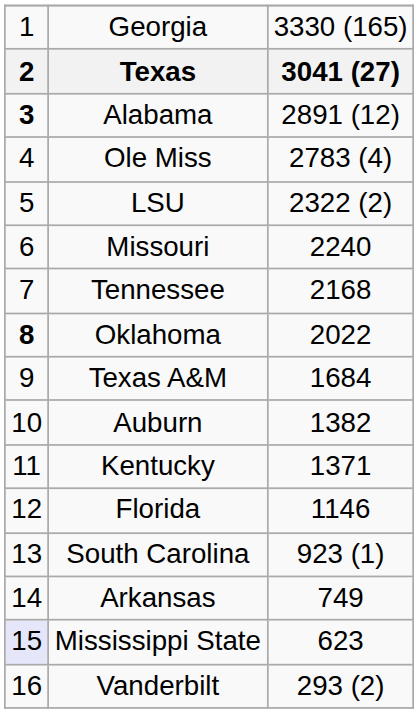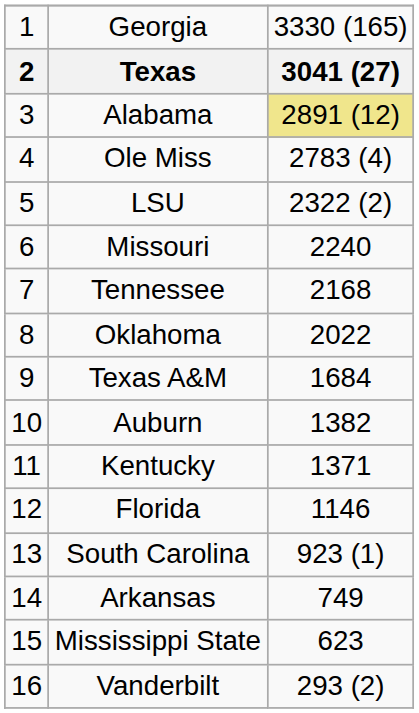(27, 114) bold -> (27, 114) normal
(341, 114) no background -> (341, 114) khaki background
(27, 334) bold -> (27, 334) normal
(27, 641) lavender background -> (27, 641) no background
